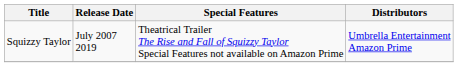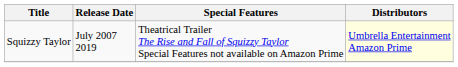(399, 41) no background -> (399, 41) lightyellow background
